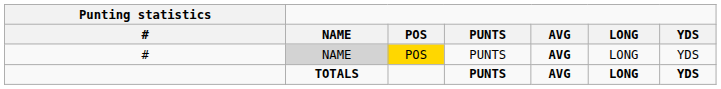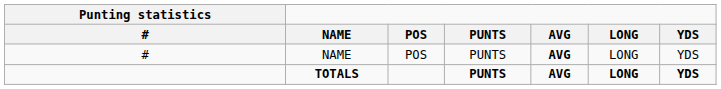(337, 54) lightgrey background -> (337, 54) no background
(416, 54) gold background -> (416, 54) no background
